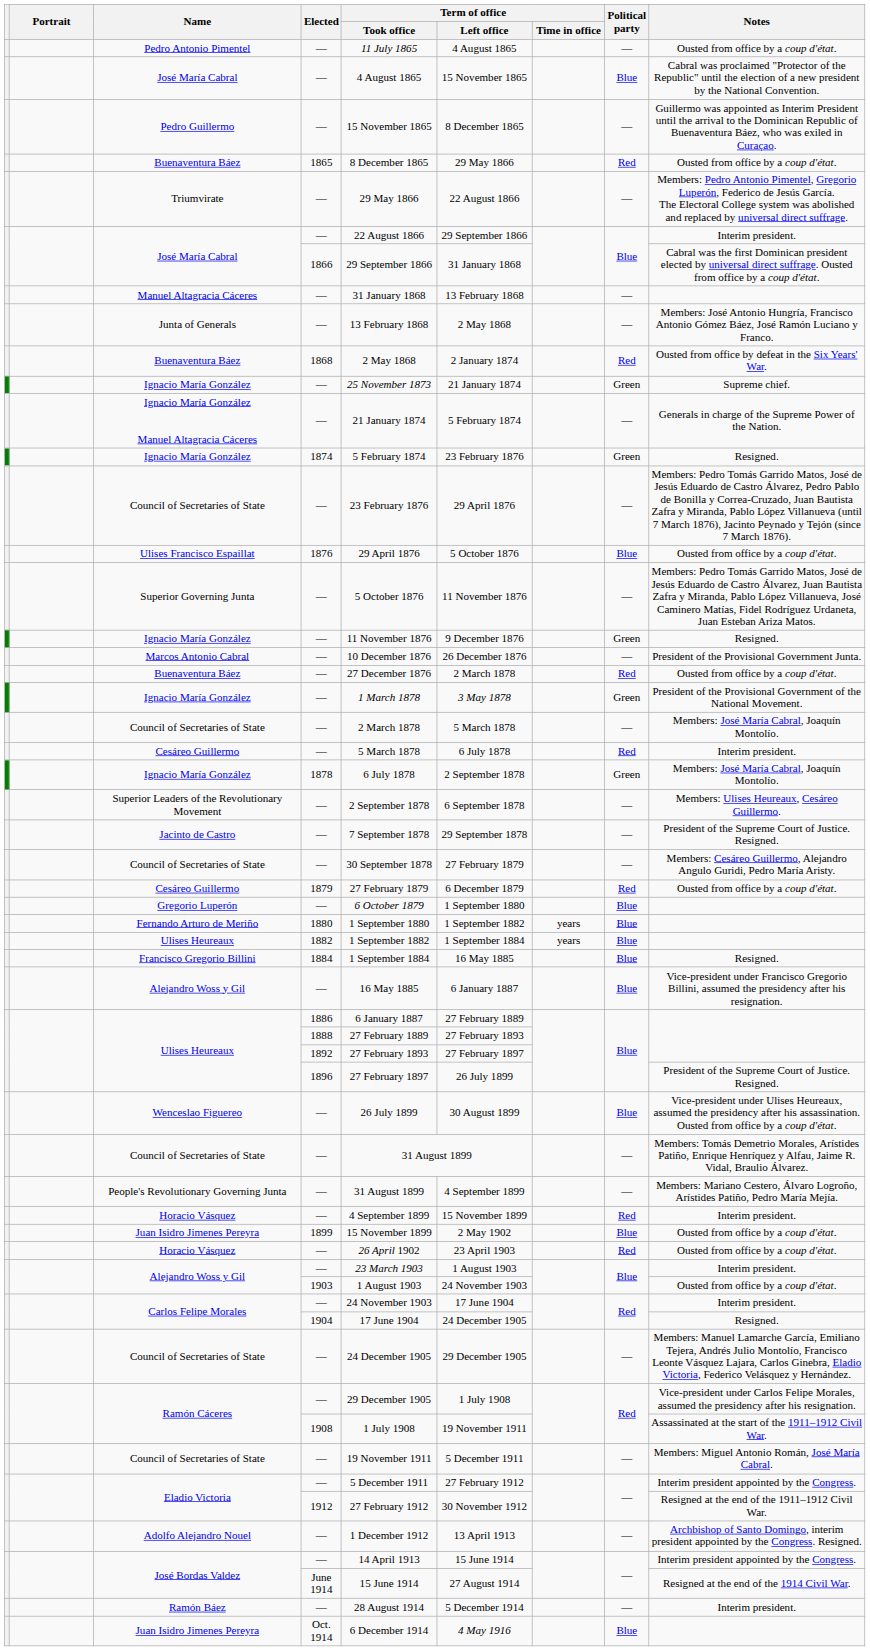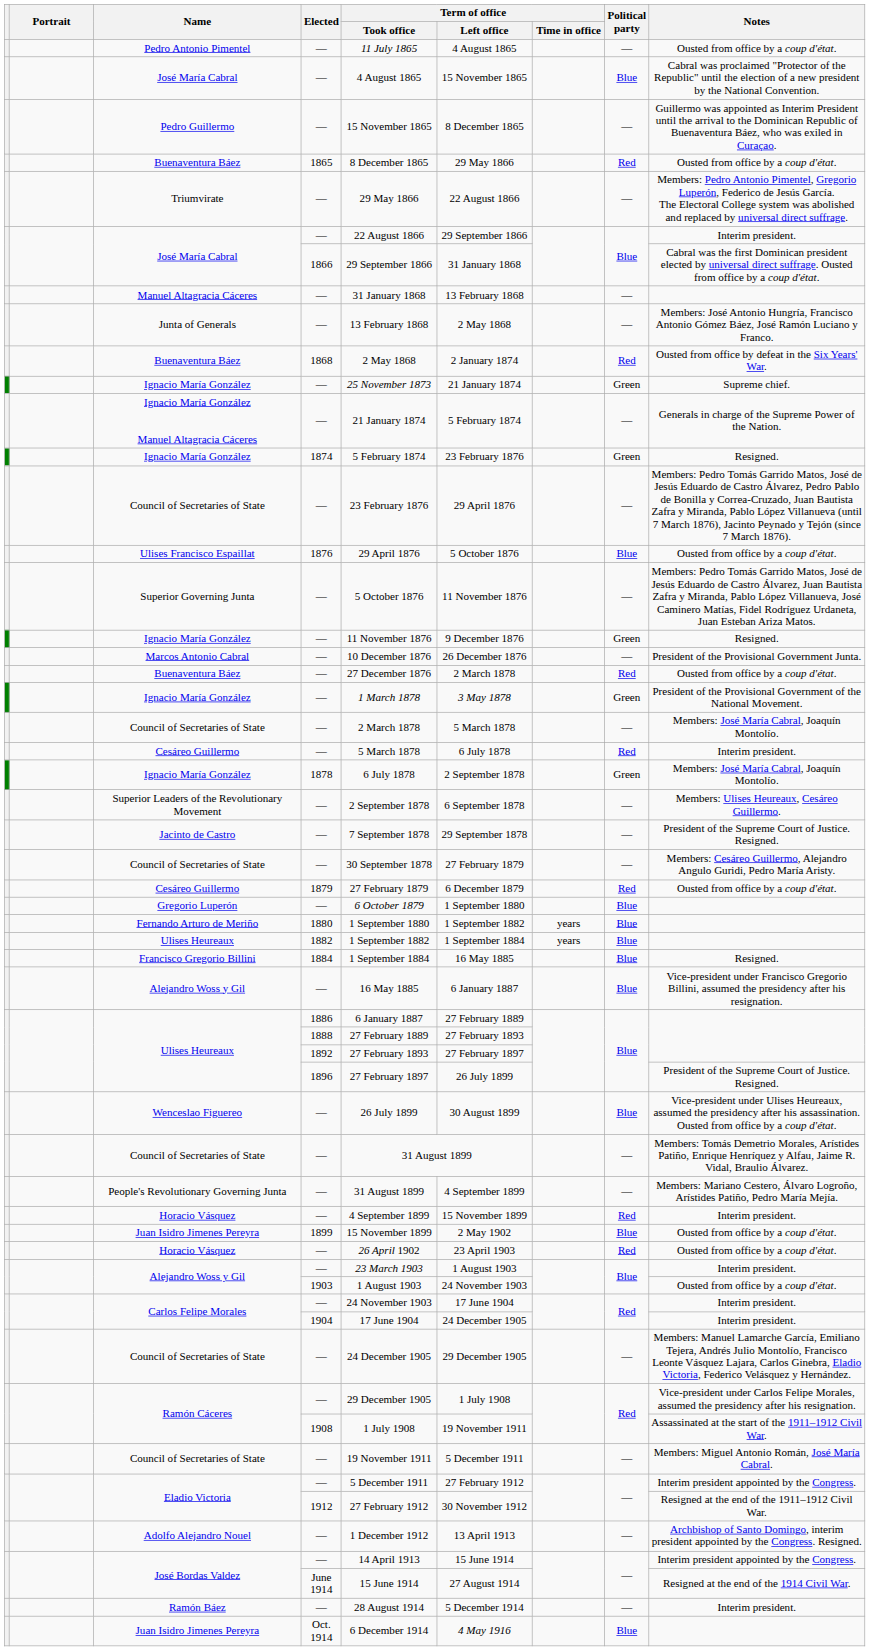(757, 1320) Resigned. -> (757, 1320) Interim president.
